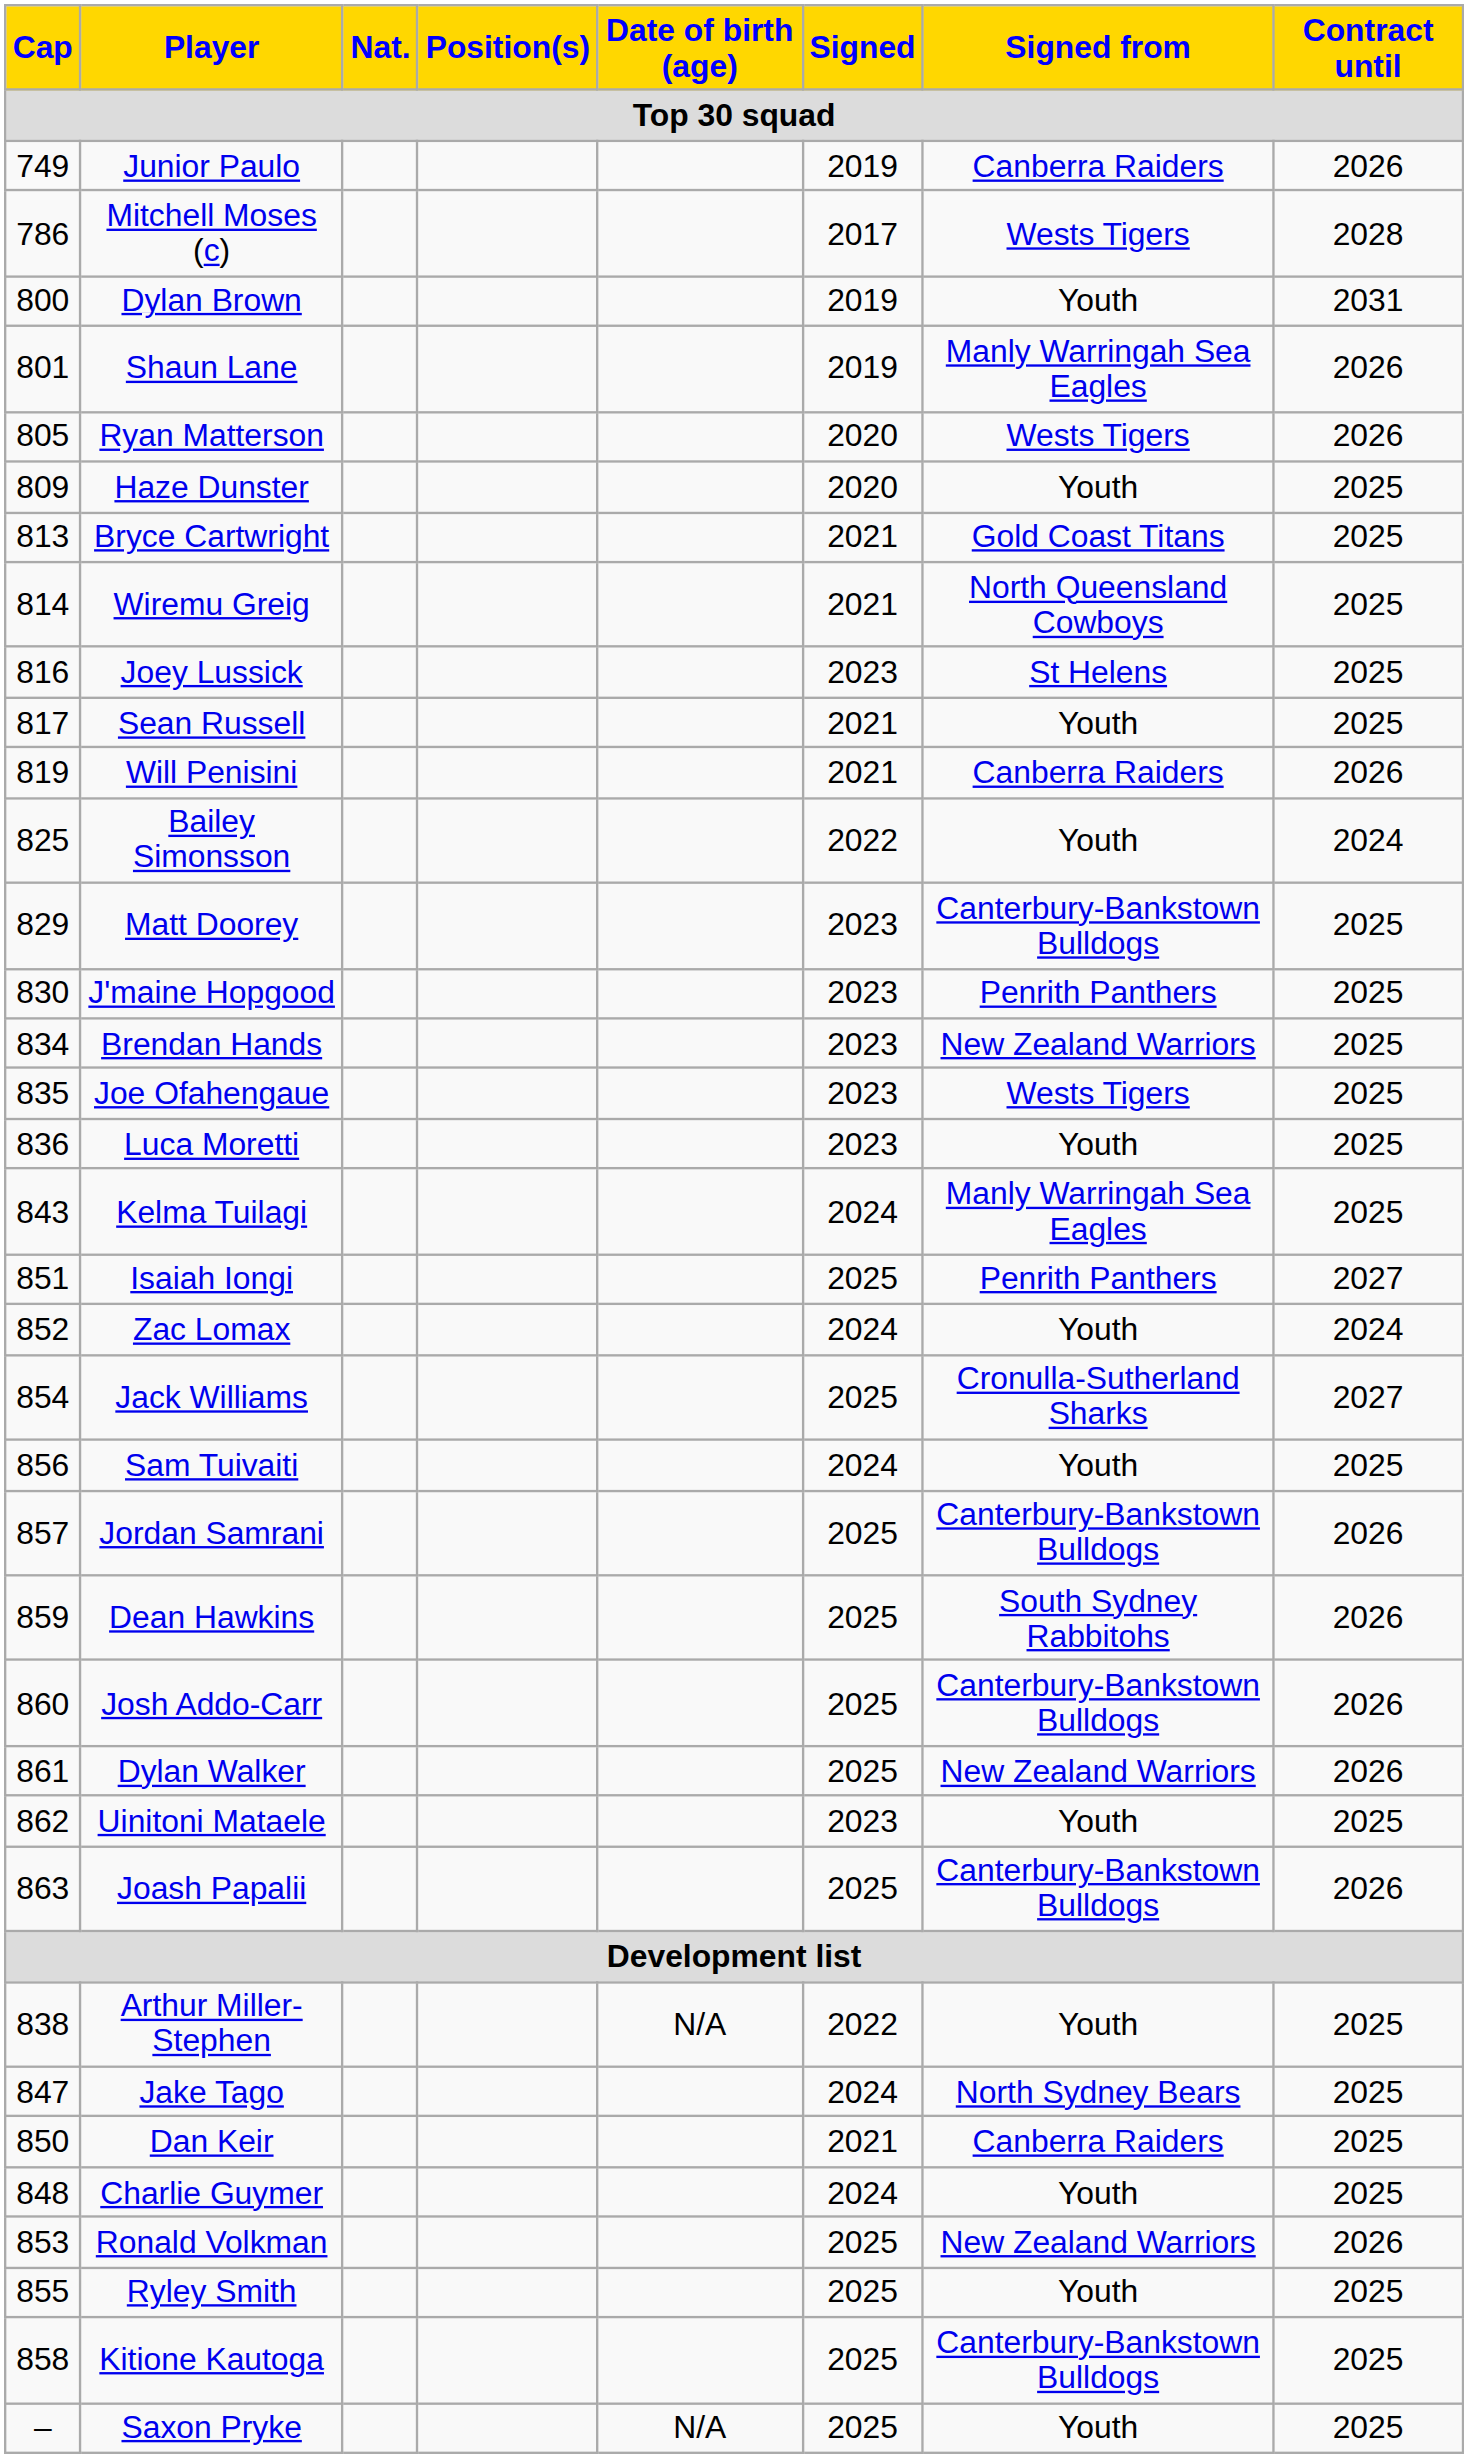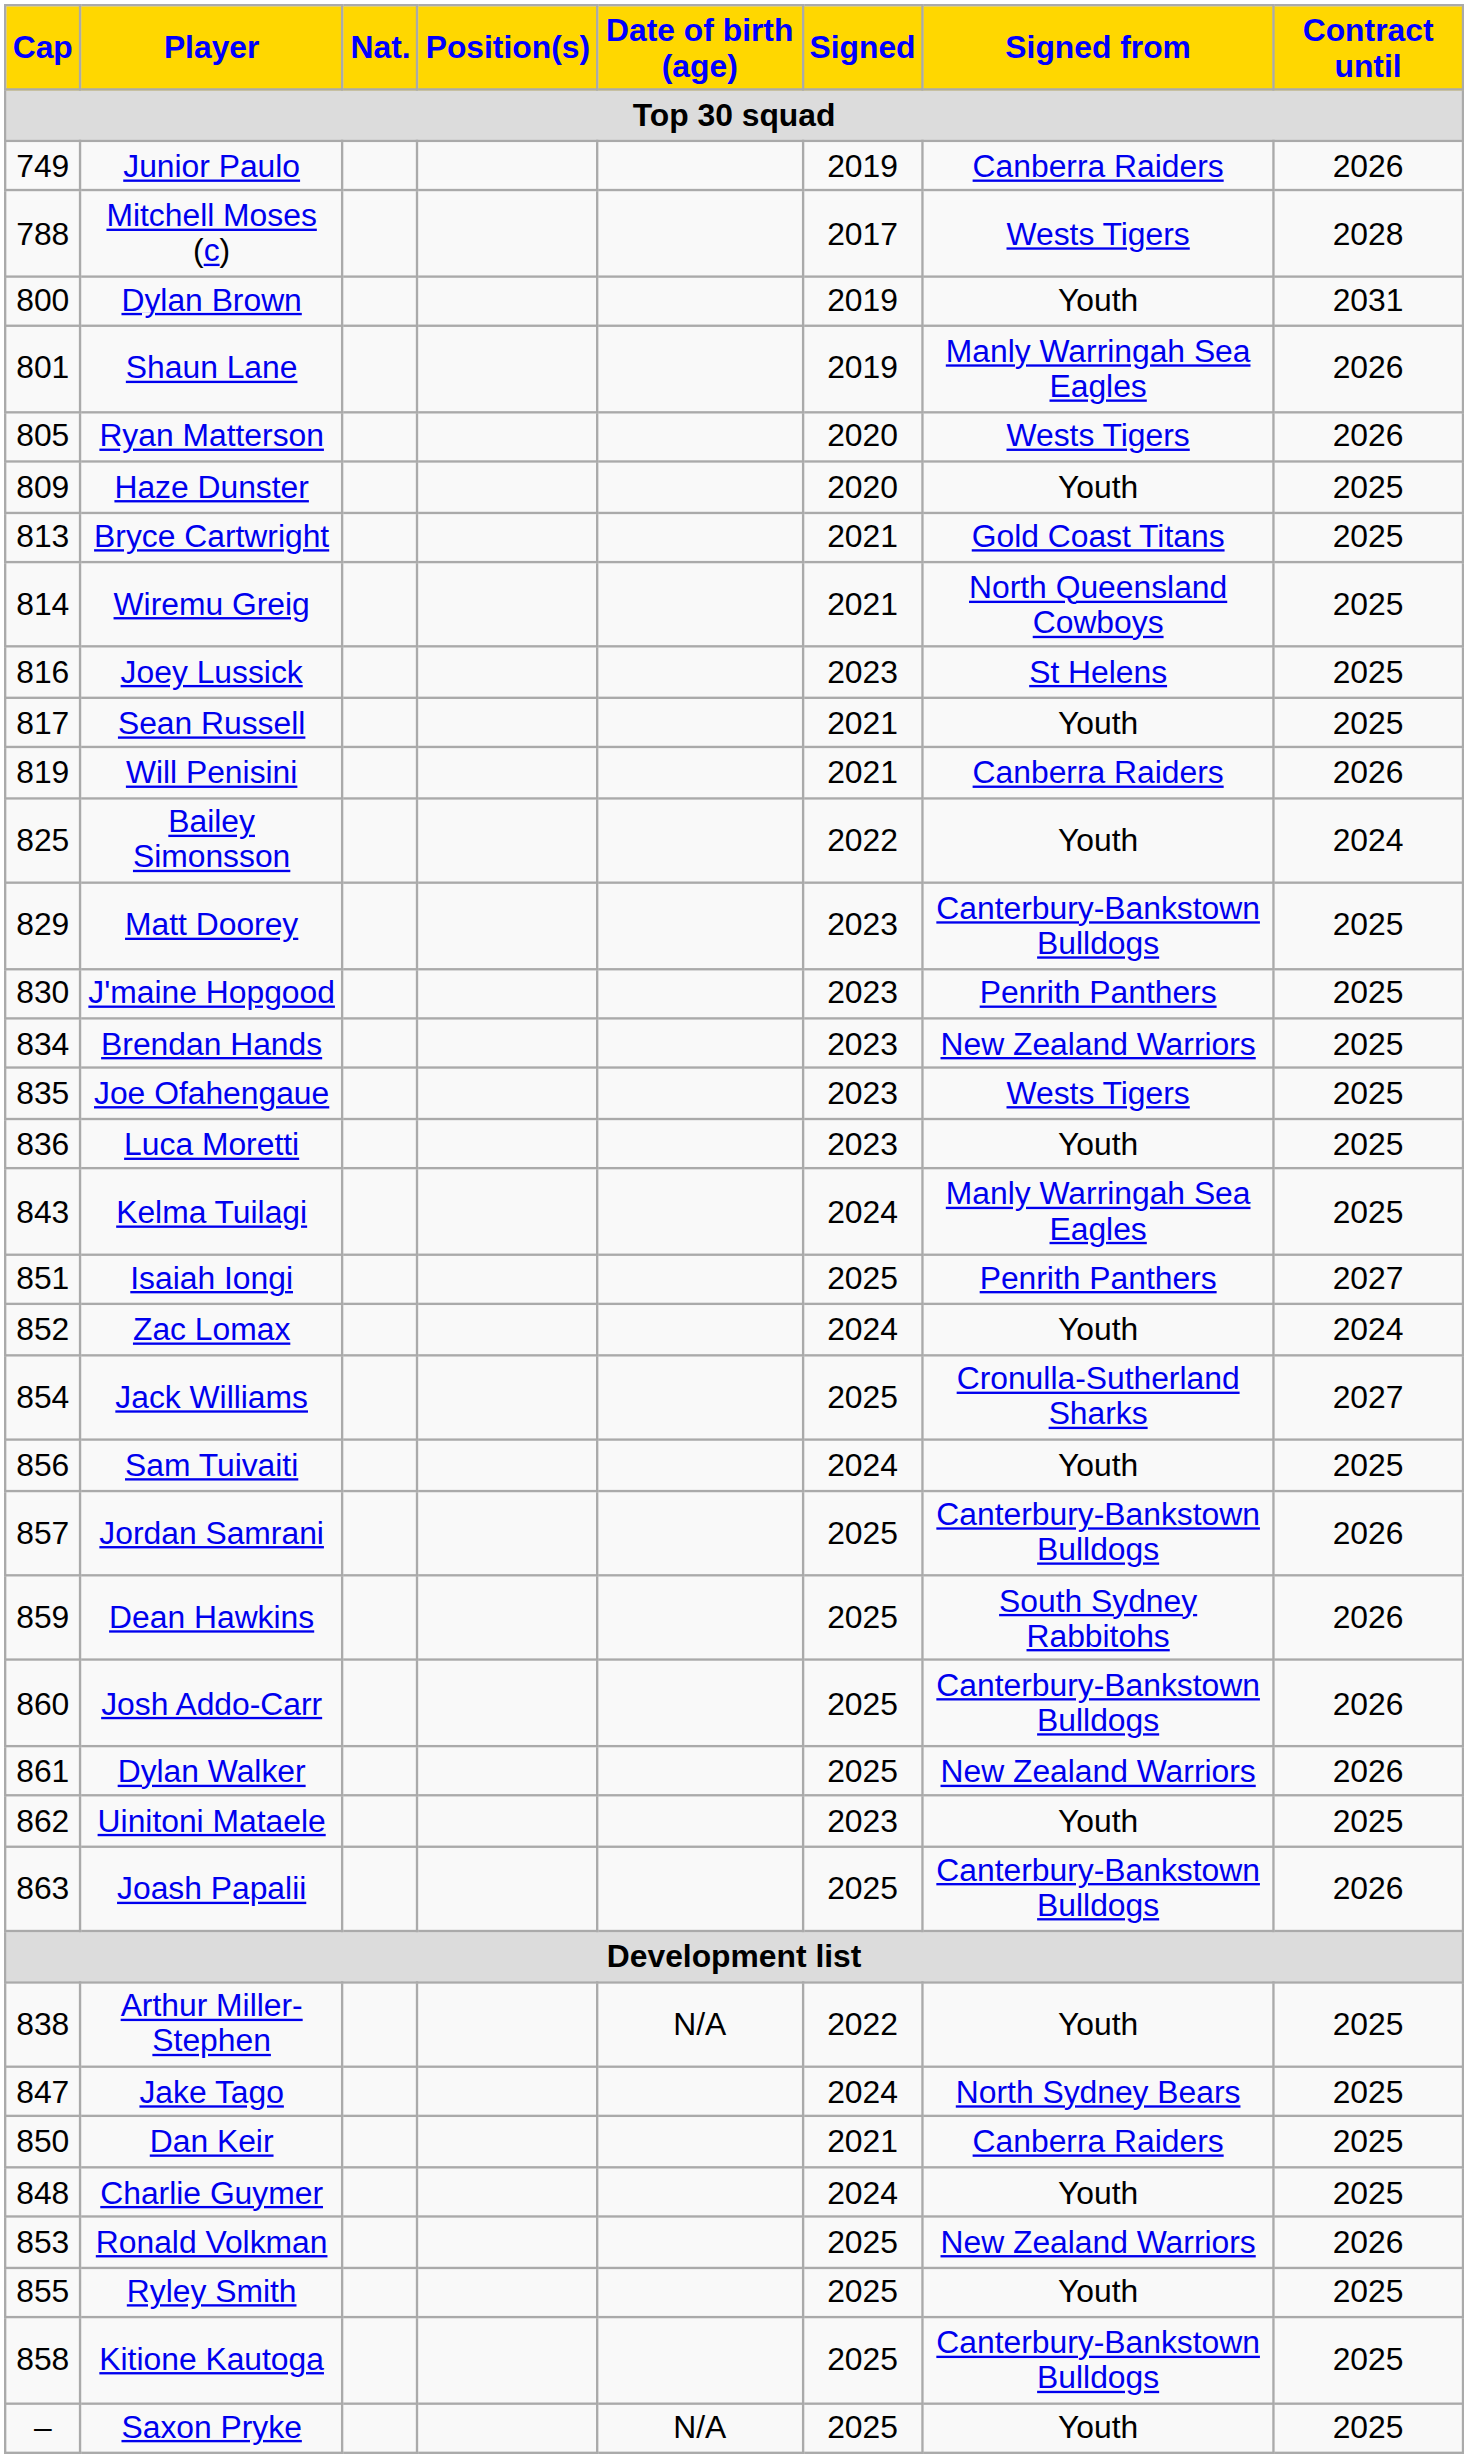(43, 233) 786 -> (43, 233) 788
